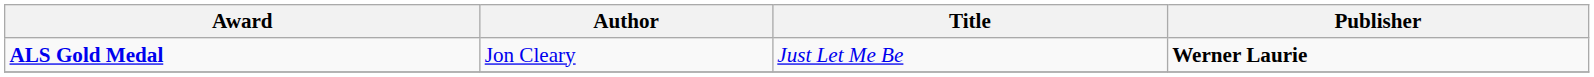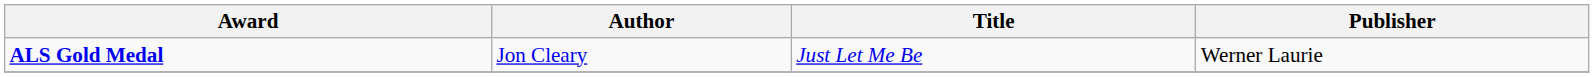(1240, 54) bold -> (1262, 54) normal
